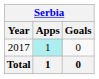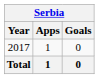(48, 47) paleturquoise background -> (48, 47) no background
